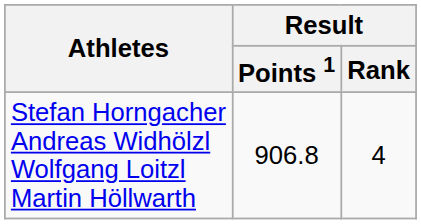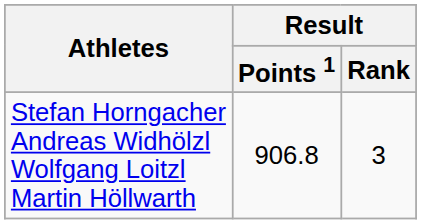(379, 156) 4 -> (379, 156) 3
